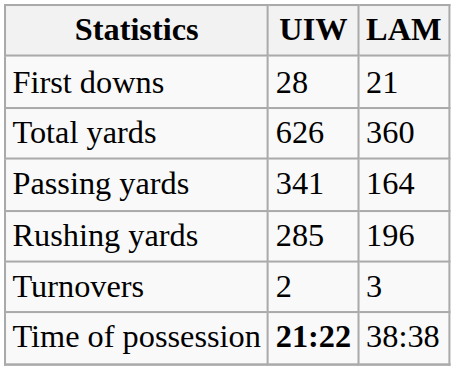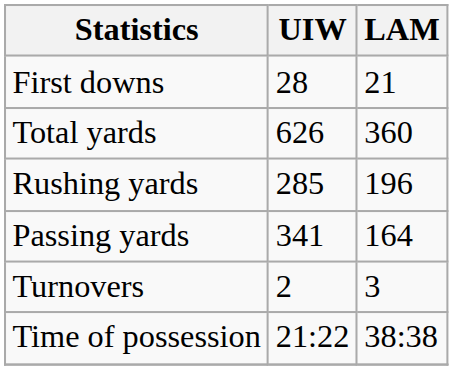rows swapped: (105, 235) <-> (101, 183)
(313, 337) bold -> (313, 337) normal
